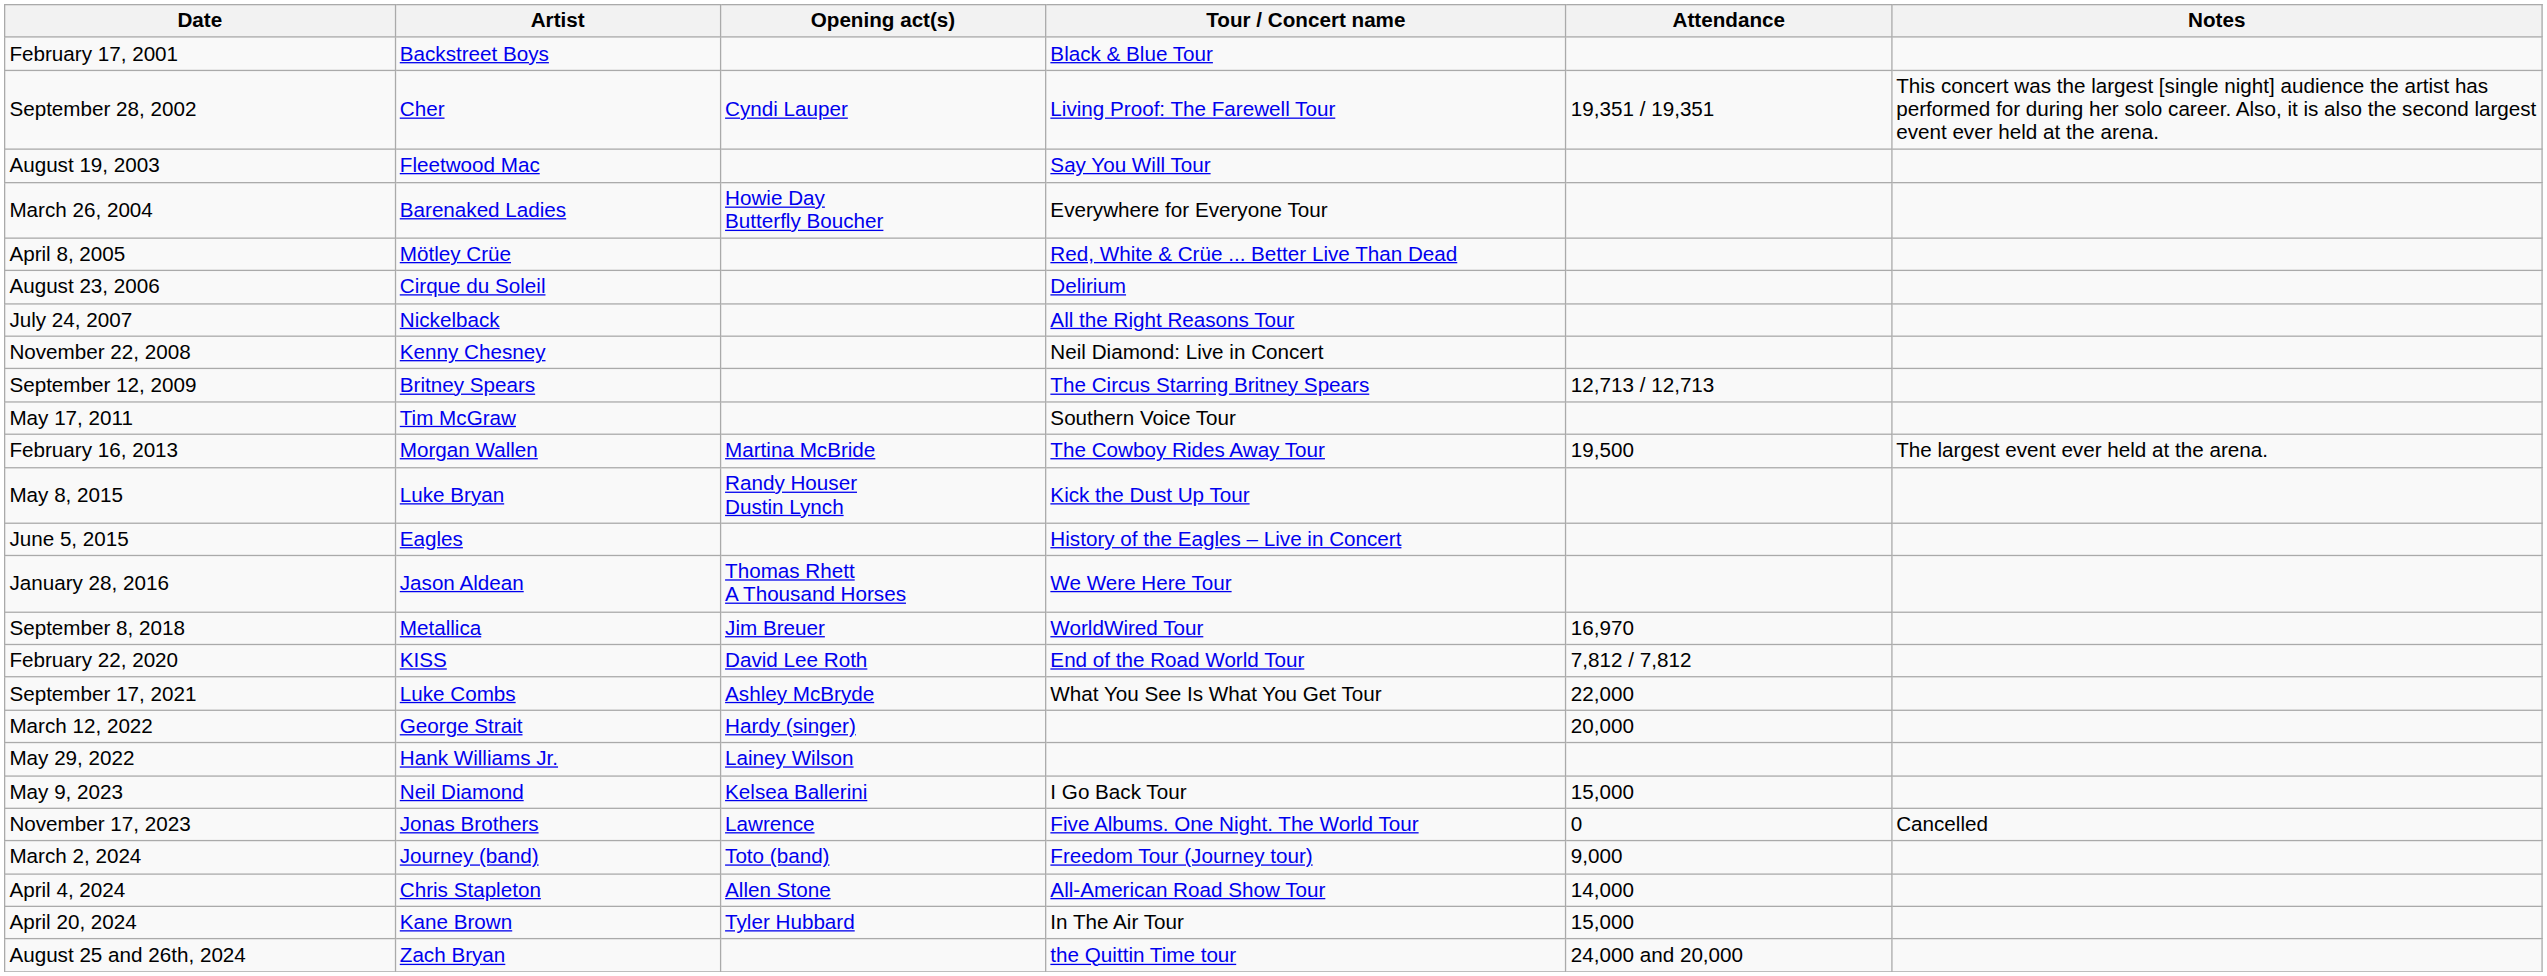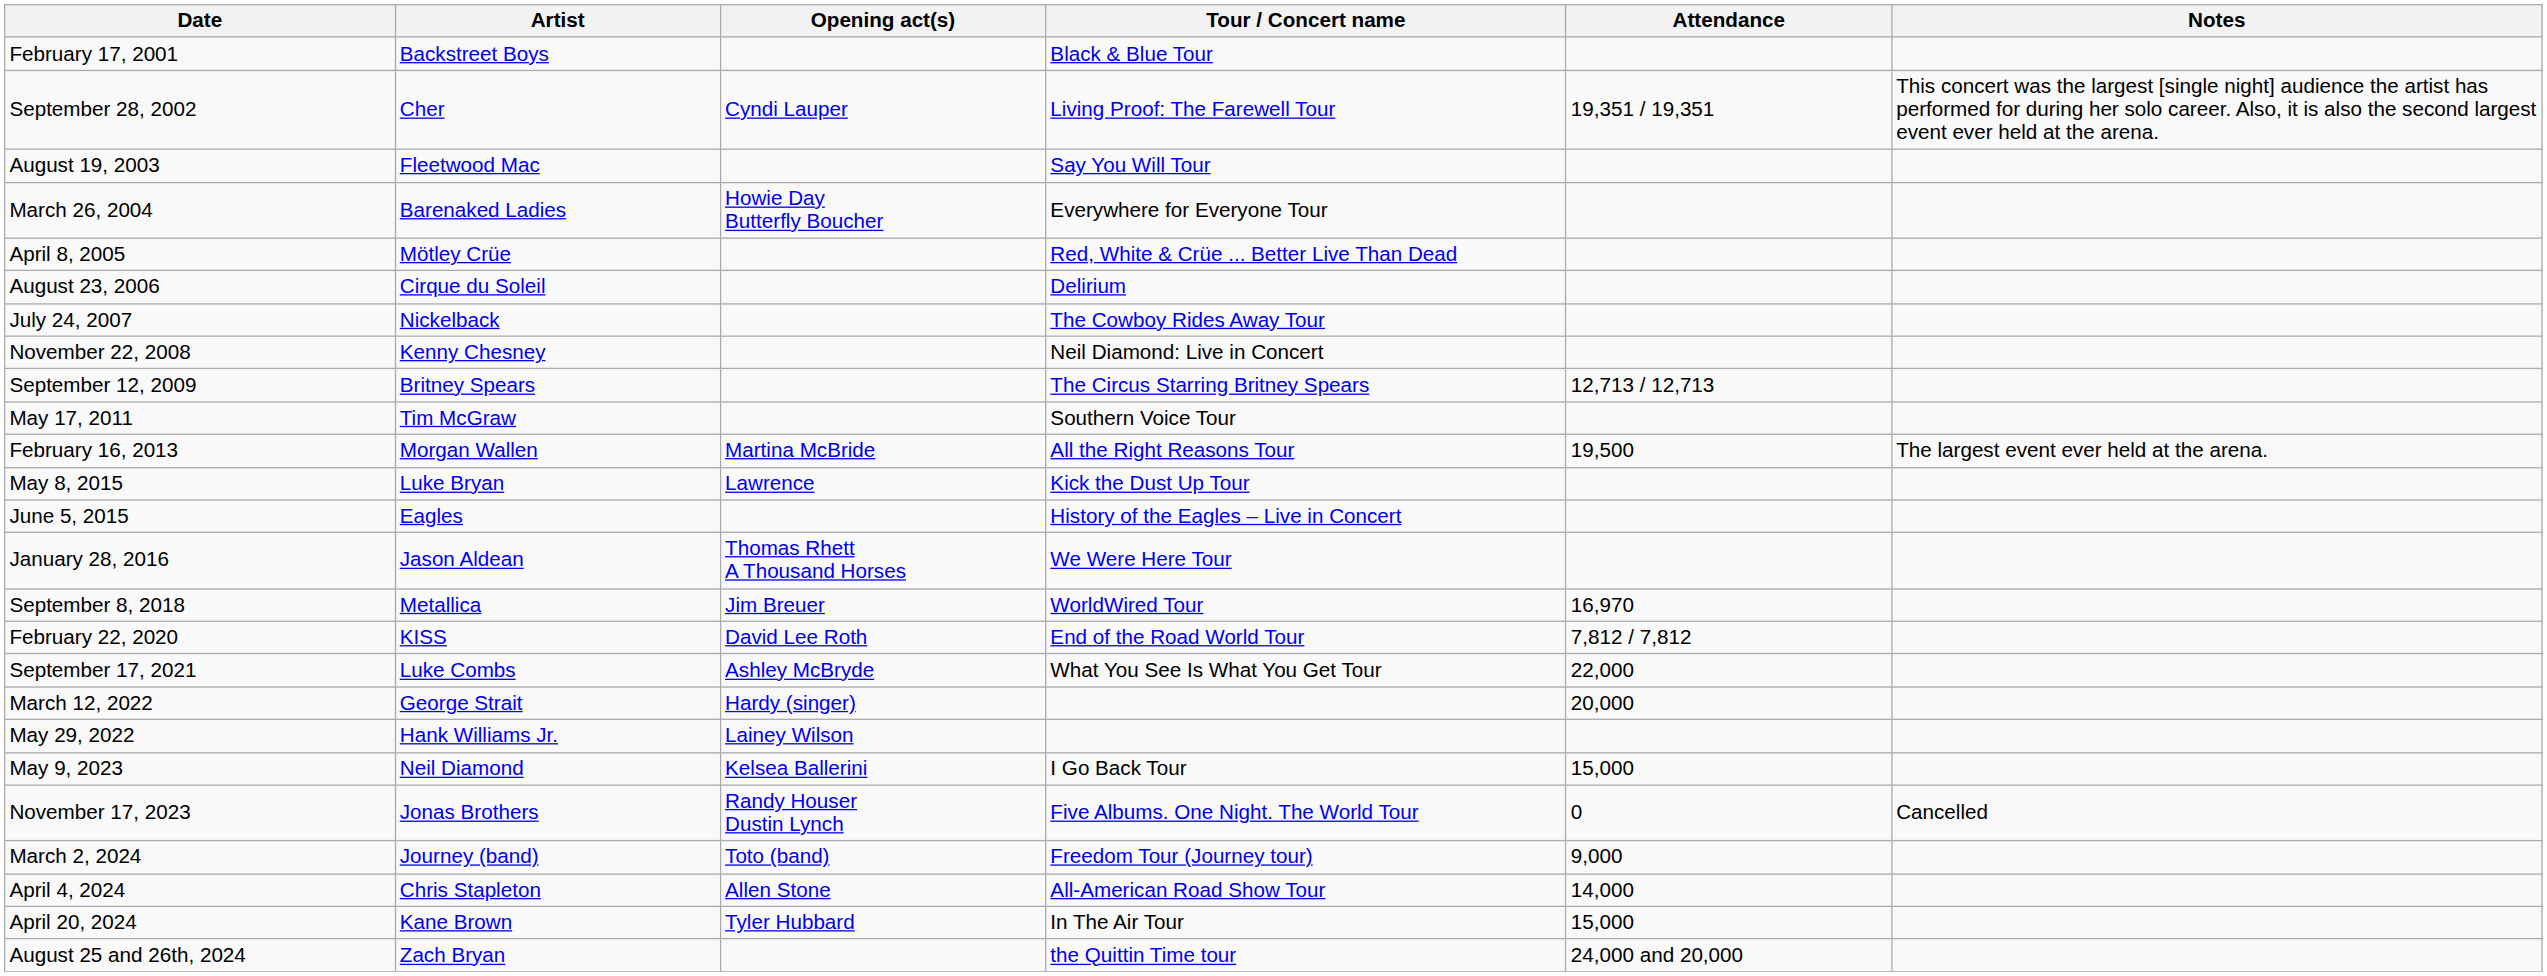(1172, 319) All the Right Reasons Tour -> (1188, 319) The Cowboy Rides Away Tour
(1188, 450) The Cowboy Rides Away Tour -> (1172, 450) All the Right Reasons Tour
(791, 494) Randy Houser Dustin Lynch -> (770, 483) Lawrence
(770, 824) Lawrence -> (791, 812) Randy Houser Dustin Lynch
